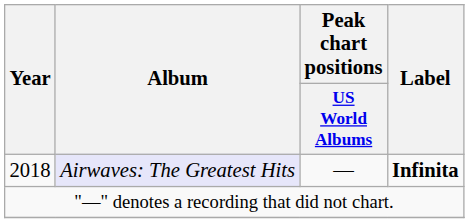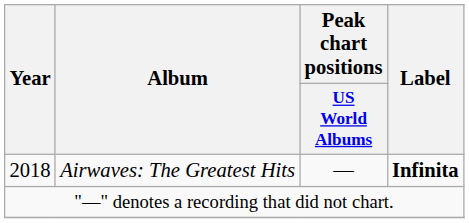(178, 170) lavender background -> (178, 170) no background
